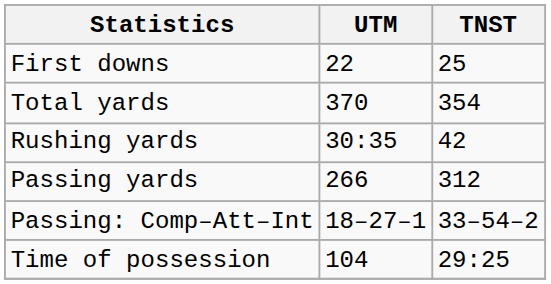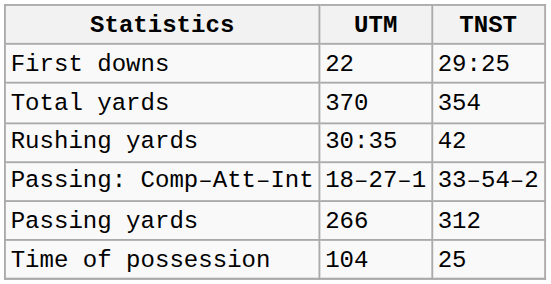(452, 64) 25 -> (474, 64) 29:25
rows swapped: (104, 181) <-> (162, 221)
(474, 260) 29:25 -> (452, 260) 25
